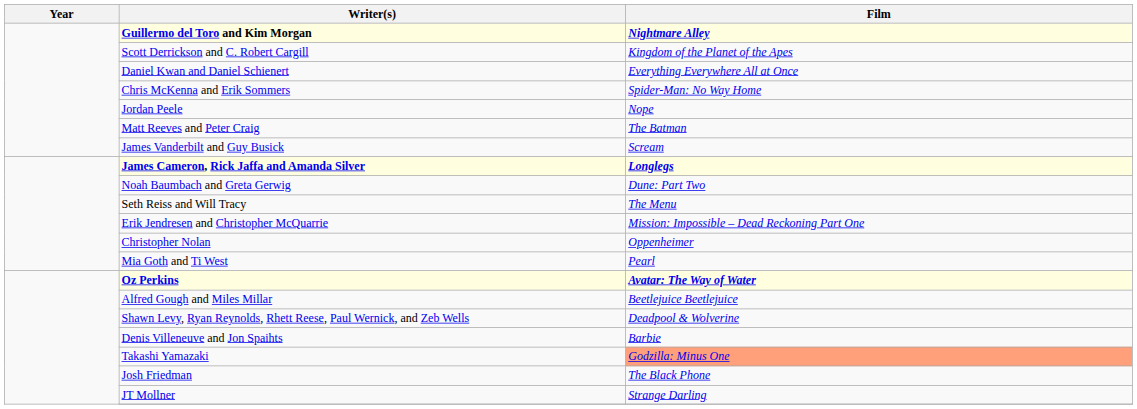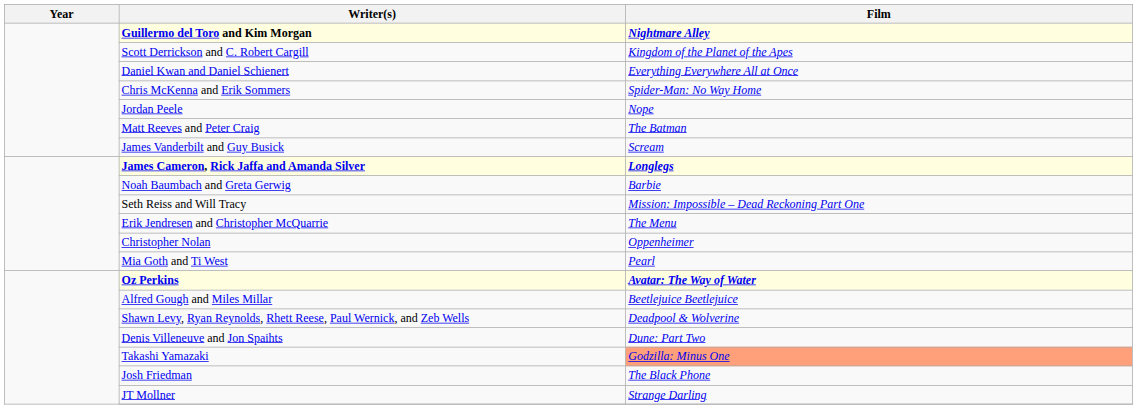(667, 185) Dune: Part Two -> (645, 185) Barbie
(652, 204) The Menu -> (746, 204) Mission: Impossible – Dead Reckoning Part One
(746, 223) Mission: Impossible – Dead Reckoning Part One -> (652, 223) The Menu
(645, 337) Barbie -> (667, 337) Dune: Part Two
